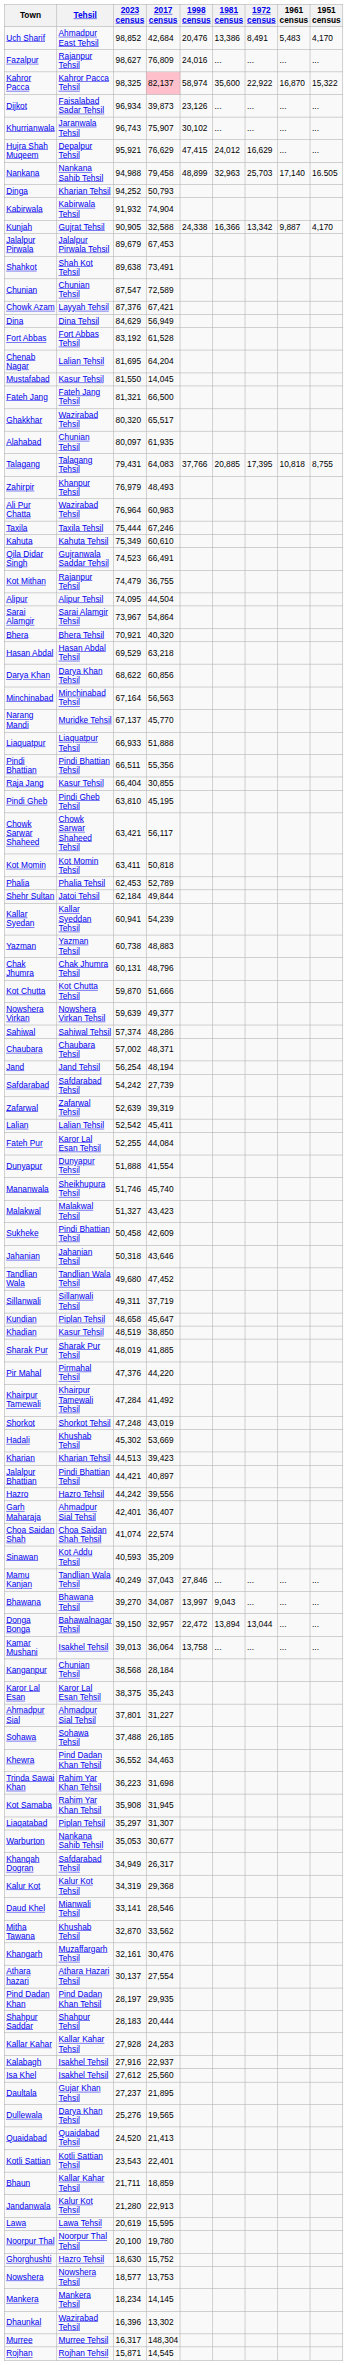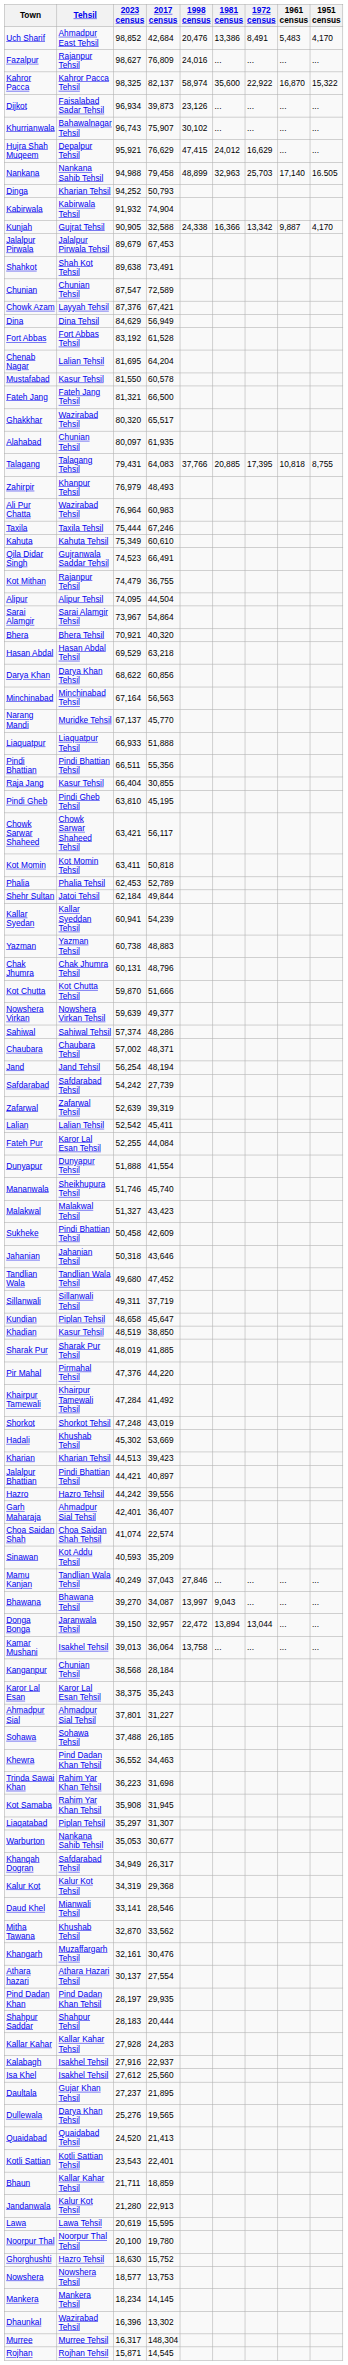(161, 83) pink background -> (161, 83) no background
(78, 128) Jaranwala Tehsil -> (85, 128) Bahawalnagar Tehsil
(161, 379) 14,045 -> (161, 379) 60,578
(85, 1625) Bahawalnagar Tehsil -> (78, 1625) Jaranwala Tehsil
